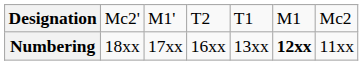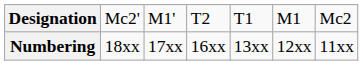(294, 45) bold -> (294, 45) normal
